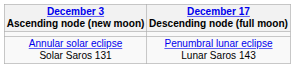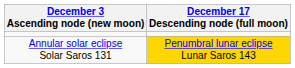(218, 50) no background -> (218, 50) gold background
